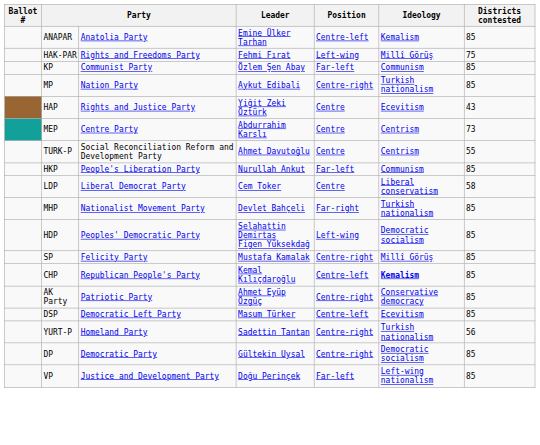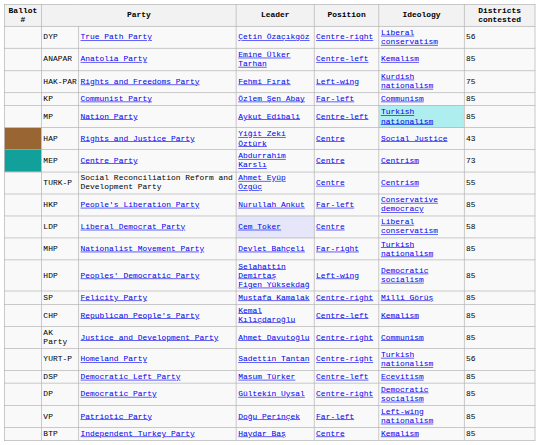+ row: (51, 37)
(407, 55) Millî Görüş -> (407, 82) Kurdish nationalism
(345, 85) Centre-right -> (342, 117) Centre-left
(407, 85) no background -> (407, 117) paleturquoise background
(402, 107) Ecevitism -> (414, 139) Social Justice
(274, 152) Ahmet Davutoğlu -> (262, 183) Ahmet Eyüp Özgüç
(402, 169) Communism -> (409, 205) Conservative democracy
(260, 187) no background -> (260, 227) lavender background
(400, 275) bold -> (400, 315) normal
(116, 297) Patriotic Party -> (150, 337) Justice and Development Party
(262, 297) Ahmet Eyüp Özgüç -> (274, 337) Ahmet Davutoğlu
(409, 297) Conservative democracy -> (402, 337) Communism
rows swapped: (51, 314) <-> (58, 332)
(150, 376) Justice and Development Party -> (116, 416) Patriotic Party
+ row: (51, 434)
